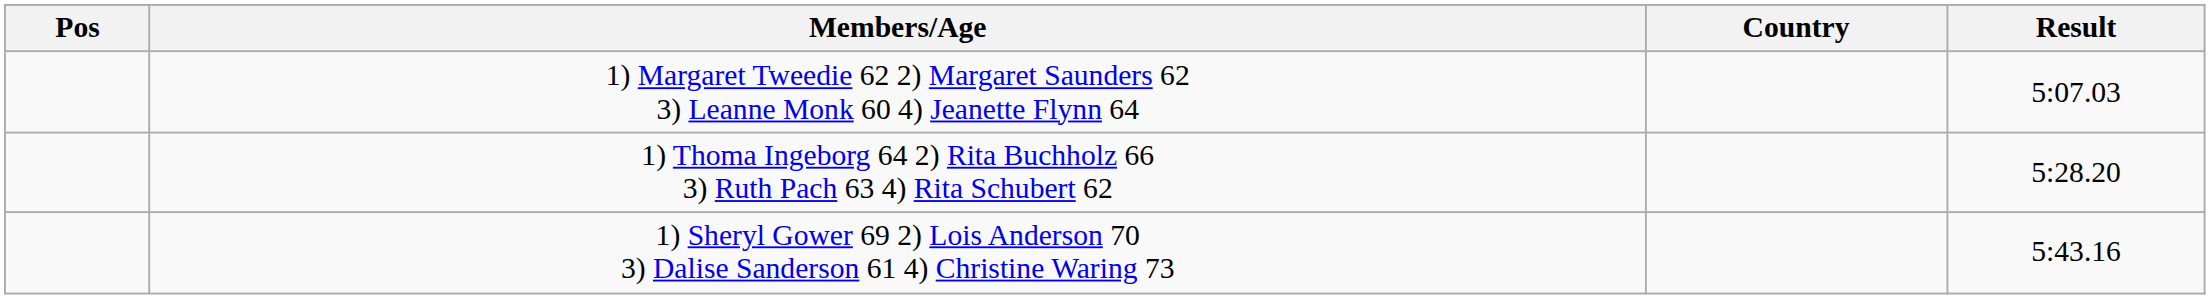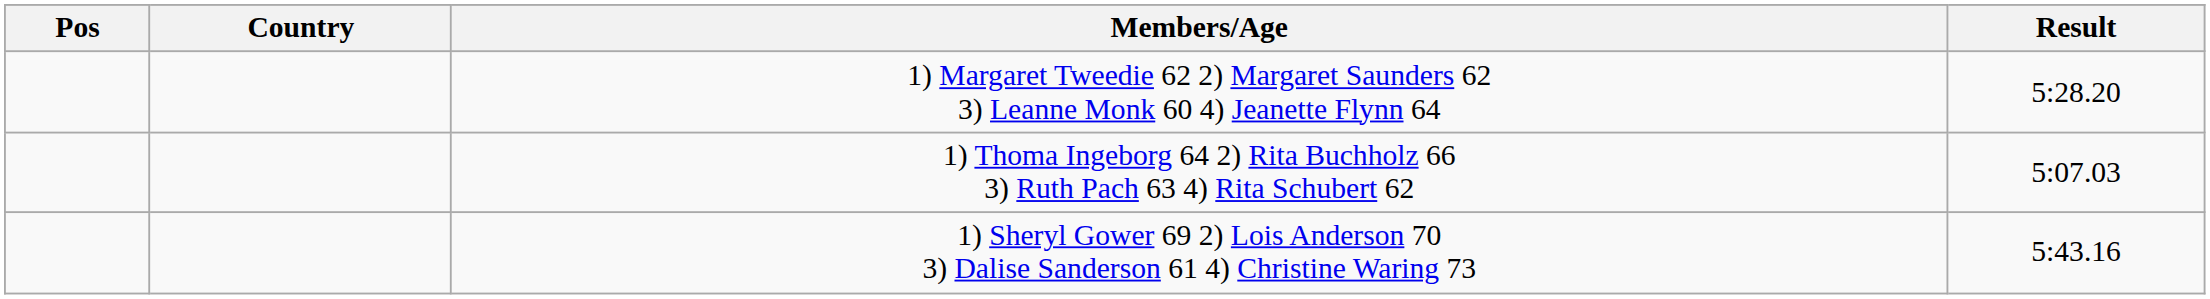columns swapped: (1796, 27) <-> (898, 27)
(2076, 91) 5:07.03 -> (2076, 91) 5:28.20
(2076, 171) 5:28.20 -> (2076, 171) 5:07.03
